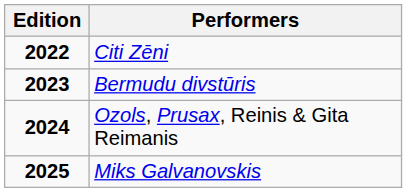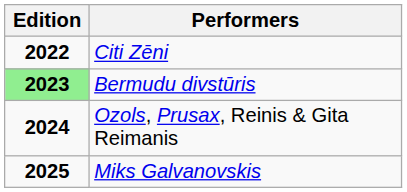(47, 84) no background -> (47, 84) lightgreen background
